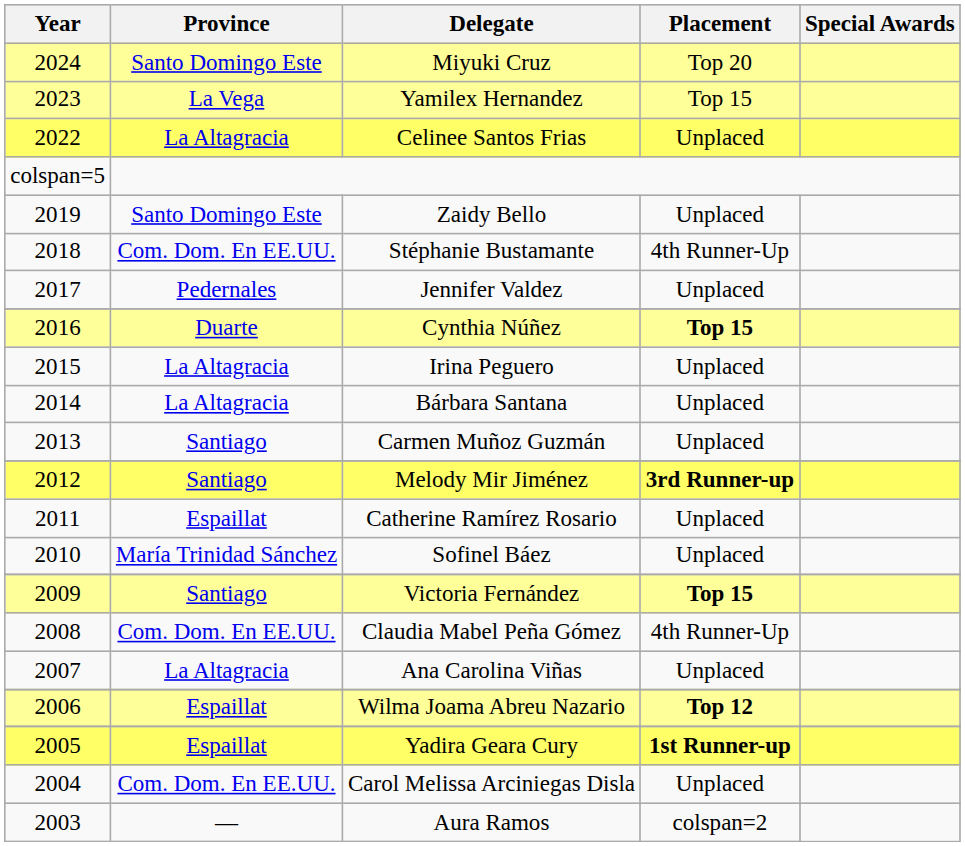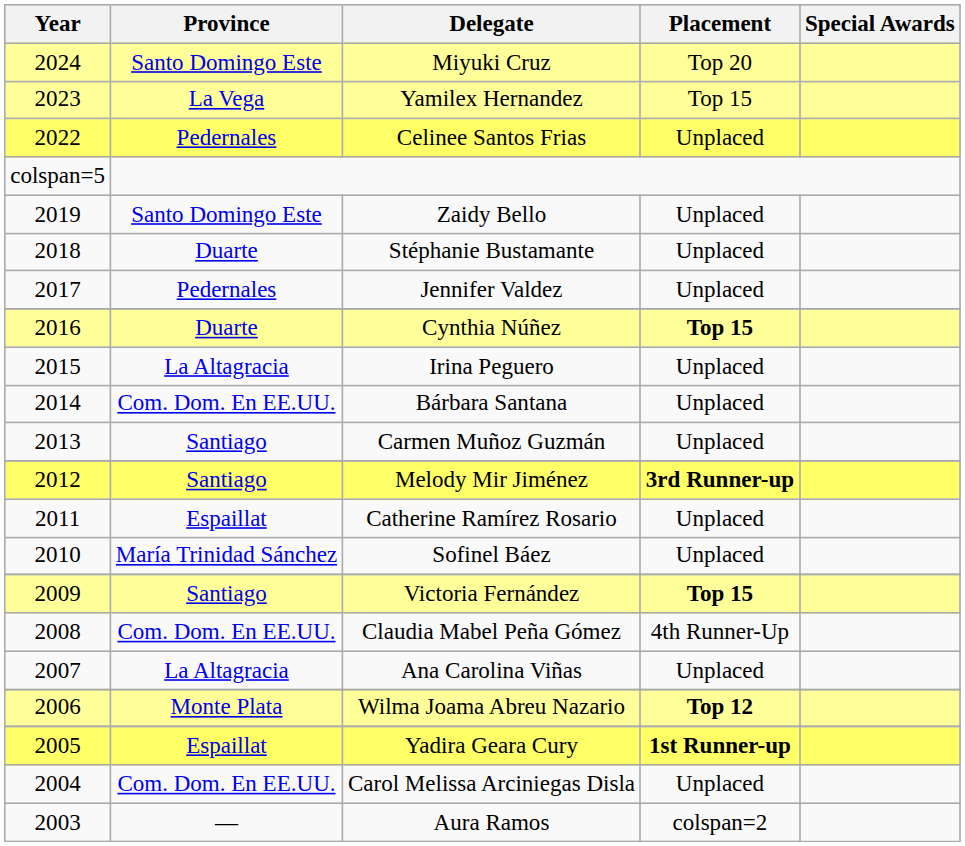(226, 137) La Altagracia -> (226, 137) Pedernales
(226, 251) Com. Dom. En EE.UU. -> (226, 251) Duarte
(720, 251) 4th Runner-Up -> (720, 251) Unplaced
(226, 403) La Altagracia -> (226, 403) Com. Dom. En EE.UU.
(226, 707) Espaillat -> (226, 707) Monte Plata
